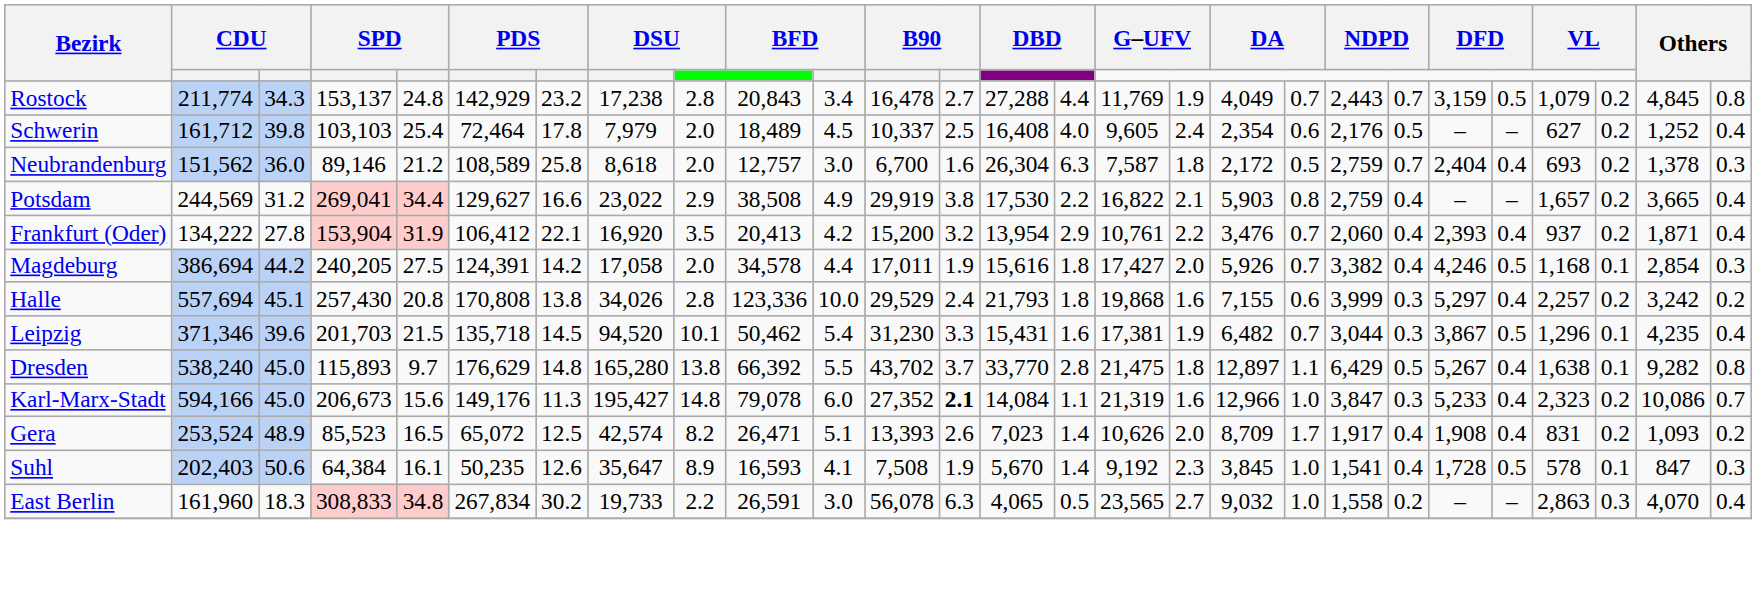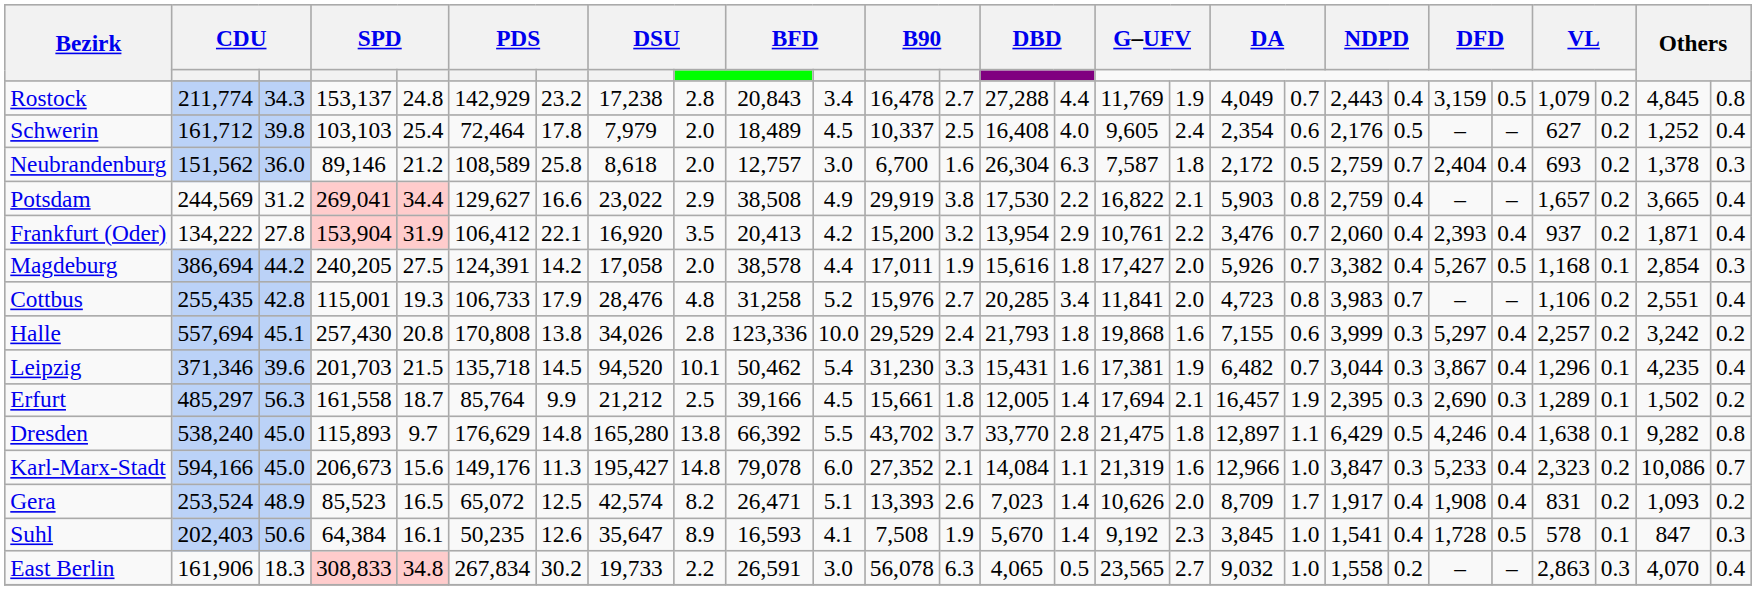(1408, 98) 0.7 -> (1408, 98) 0.4
(769, 266) 34,578 -> (769, 266) 38,578
(1460, 266) 4,246 -> (1460, 266) 5,267
+ row: (47, 299)
(1512, 333) 0.5 -> (1512, 367) 0.4
+ row: (38, 400)
(1460, 367) 5,267 -> (1460, 434) 4,246
(959, 400) bold -> (959, 468) normal
(215, 501) 161,960 -> (215, 568) 161,906
